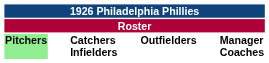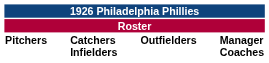(26, 40) lightgreen background -> (26, 40) no background
